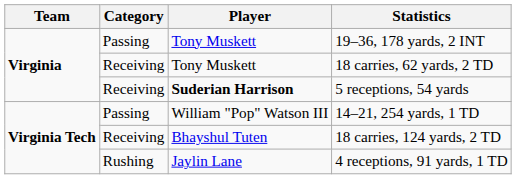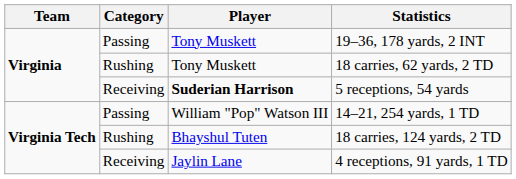(134, 64) Receiving -> (128, 64) Rushing
(134, 137) Receiving -> (128, 137) Rushing
(128, 161) Rushing -> (134, 161) Receiving
